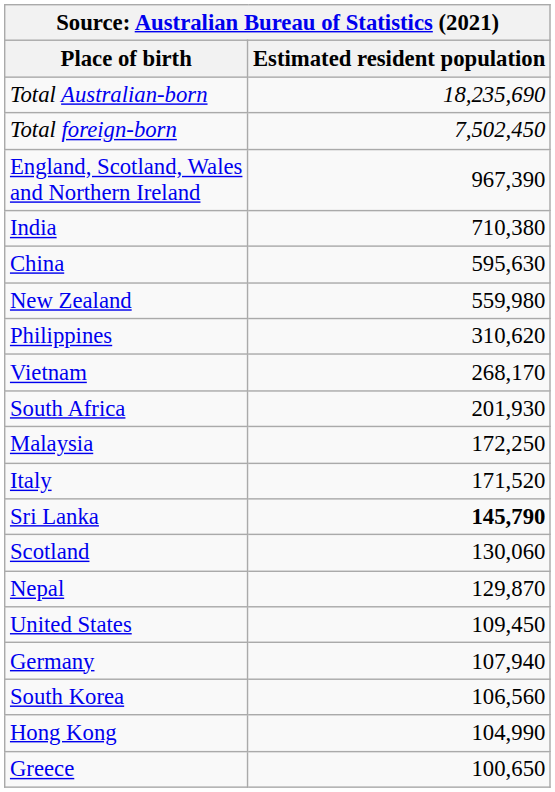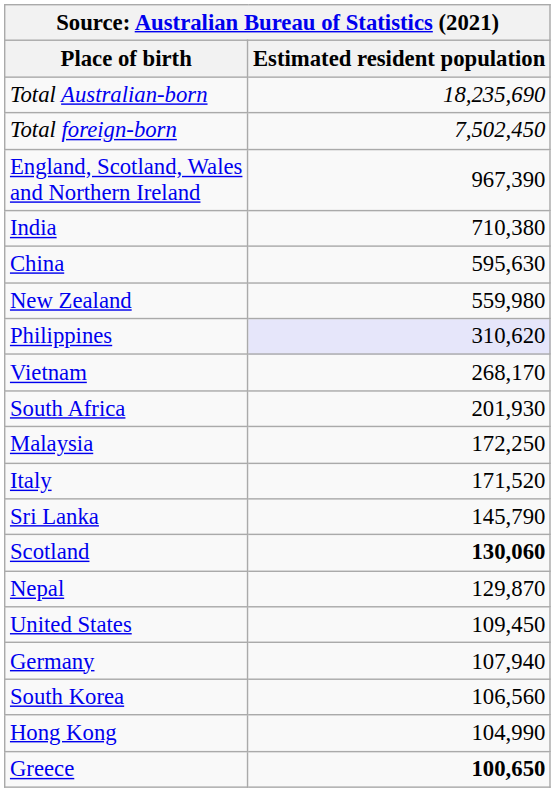(508, 336) no background -> (508, 336) lavender background
(508, 516) bold -> (508, 516) normal
(508, 552) normal -> (508, 552) bold
(508, 768) normal -> (508, 768) bold
